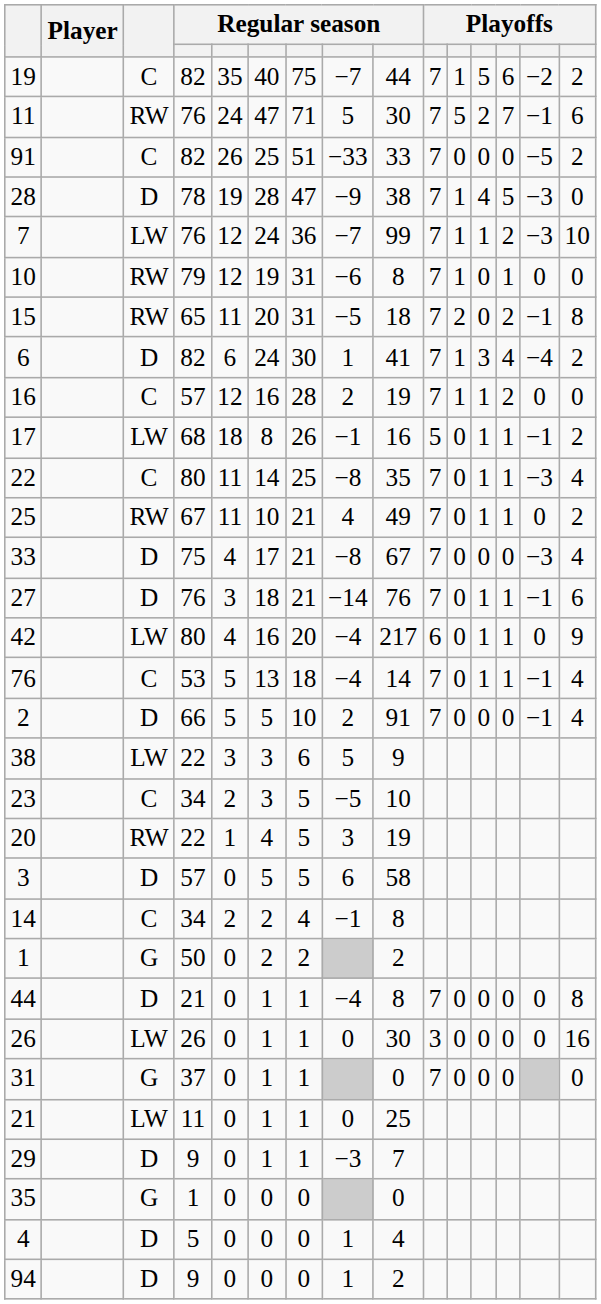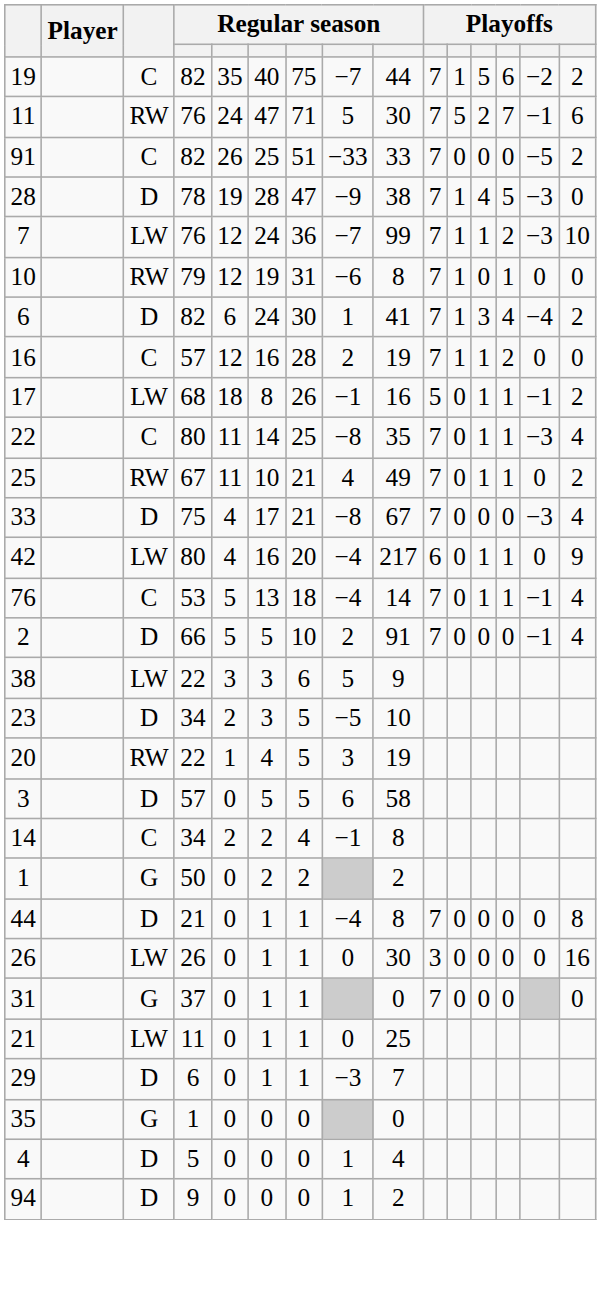- row: (23, 316)
- row: (23, 597)
(149, 797) C -> (149, 717) D
(193, 1158) 9 -> (193, 1078) 6
